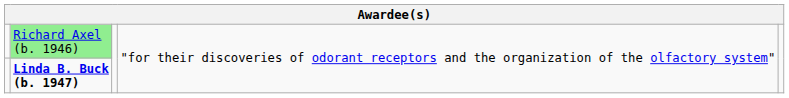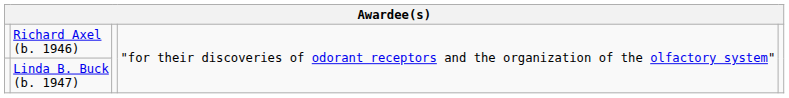(57, 41) lightgreen background -> (57, 41) no background
(61, 75) bold -> (61, 75) normal
